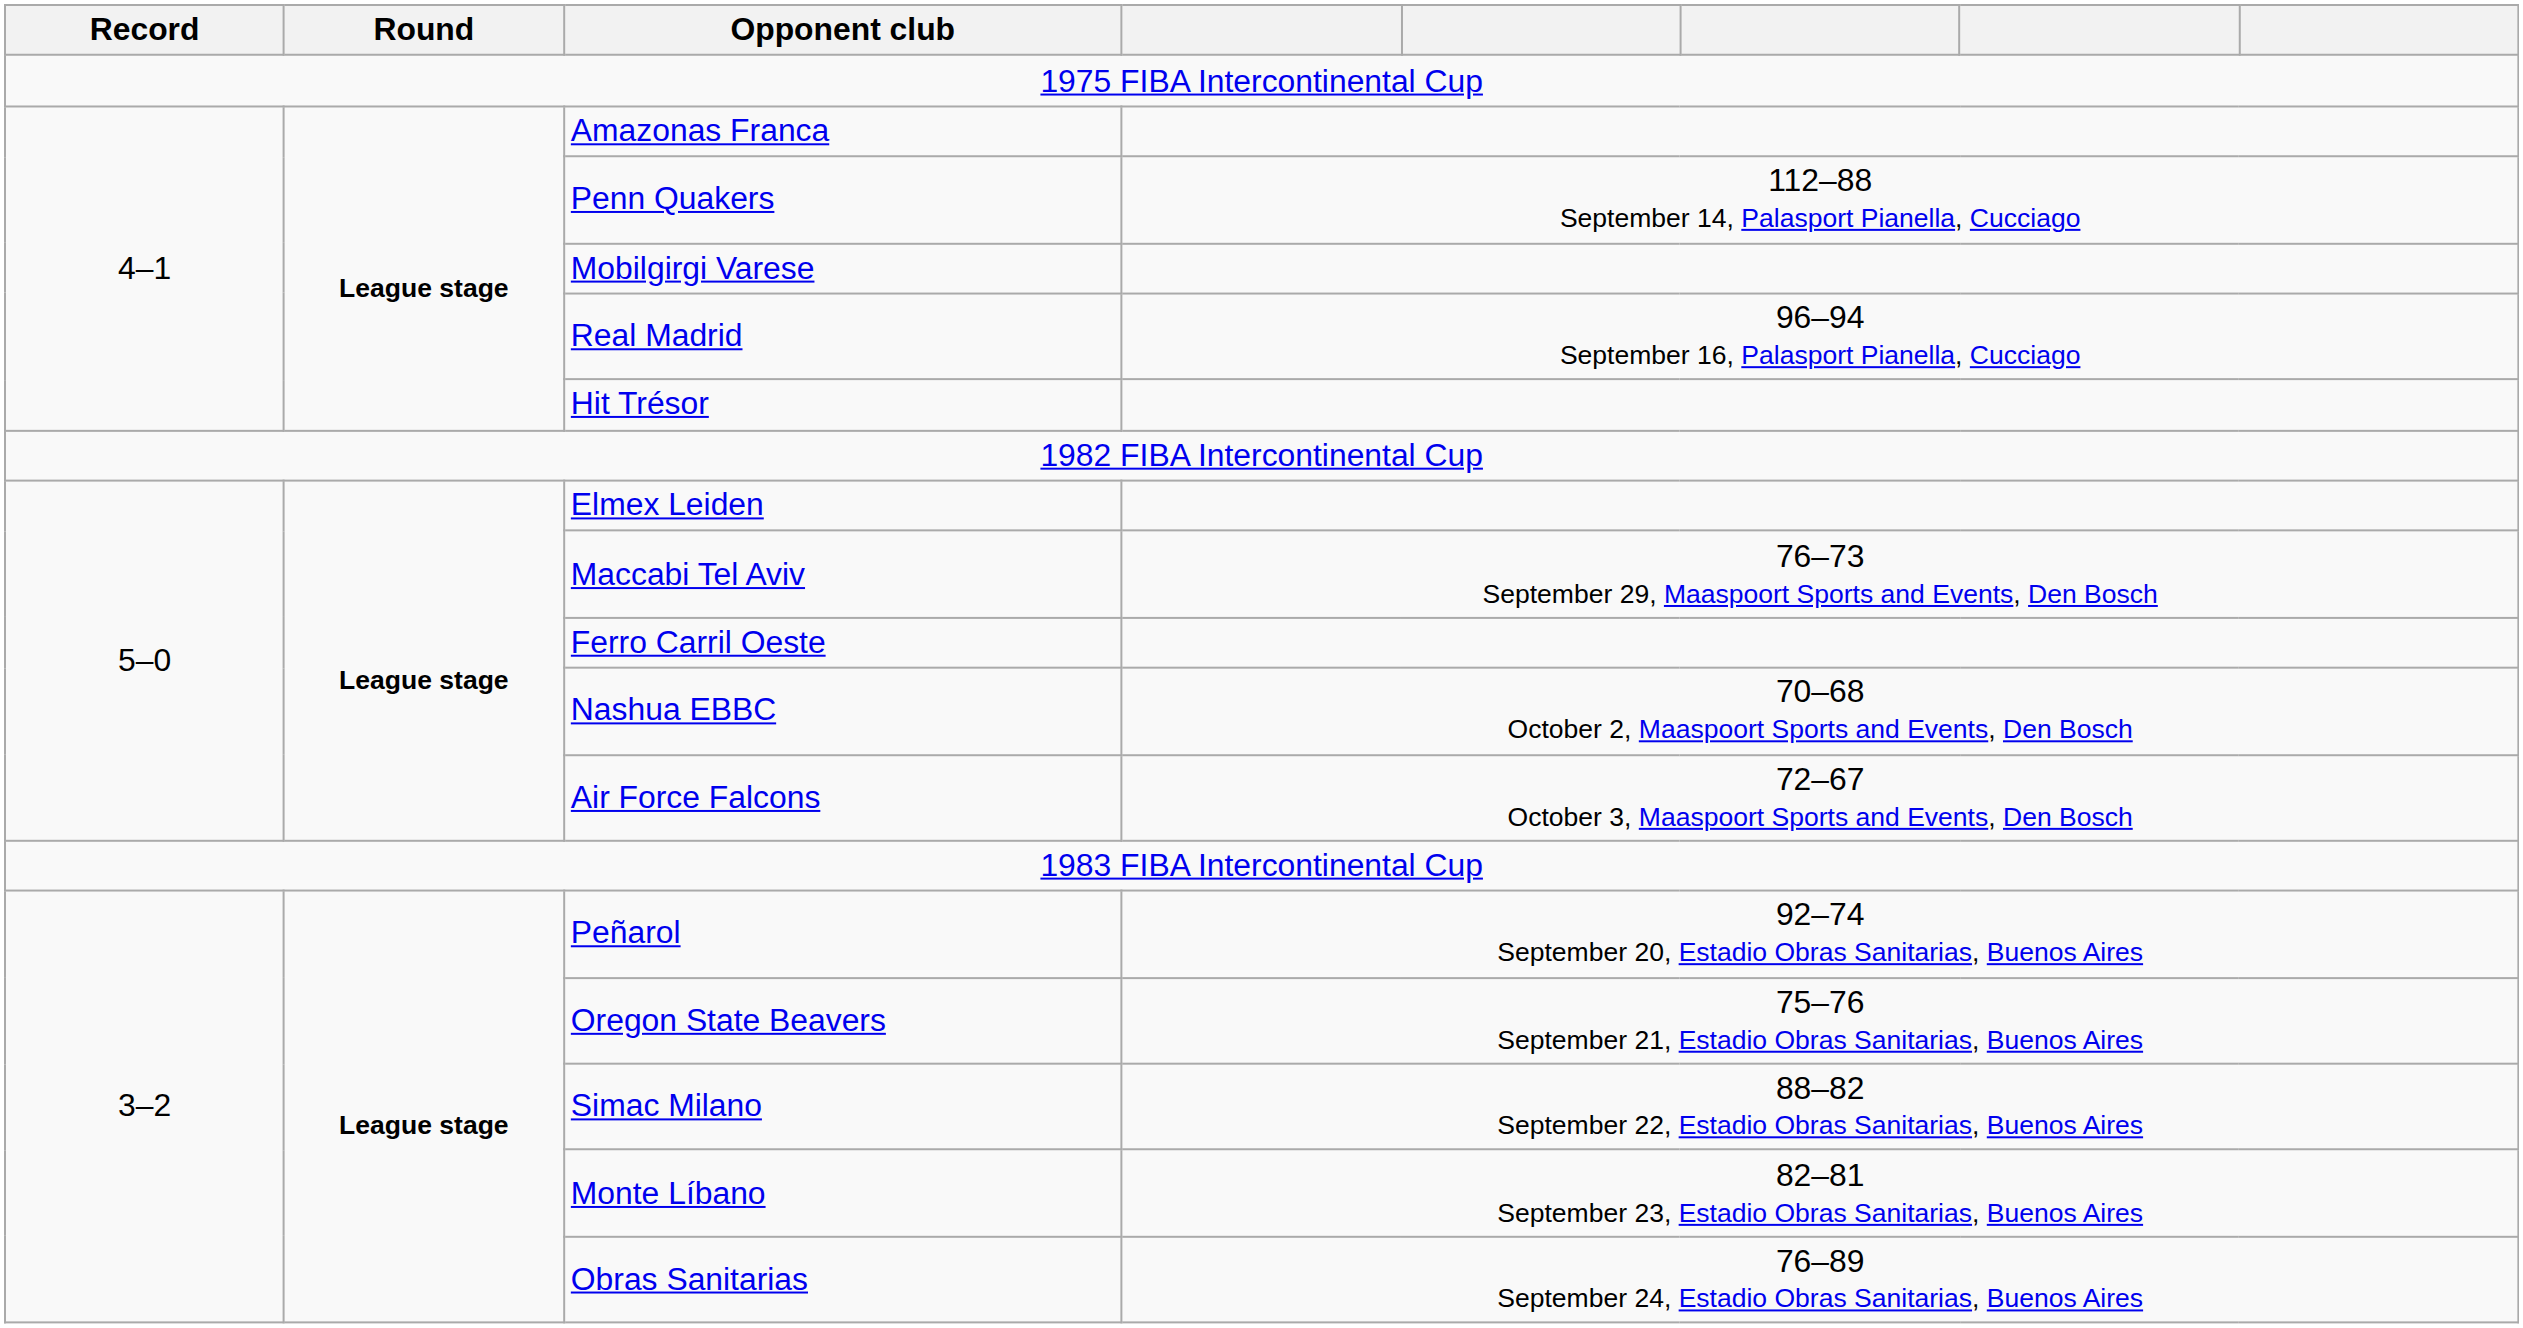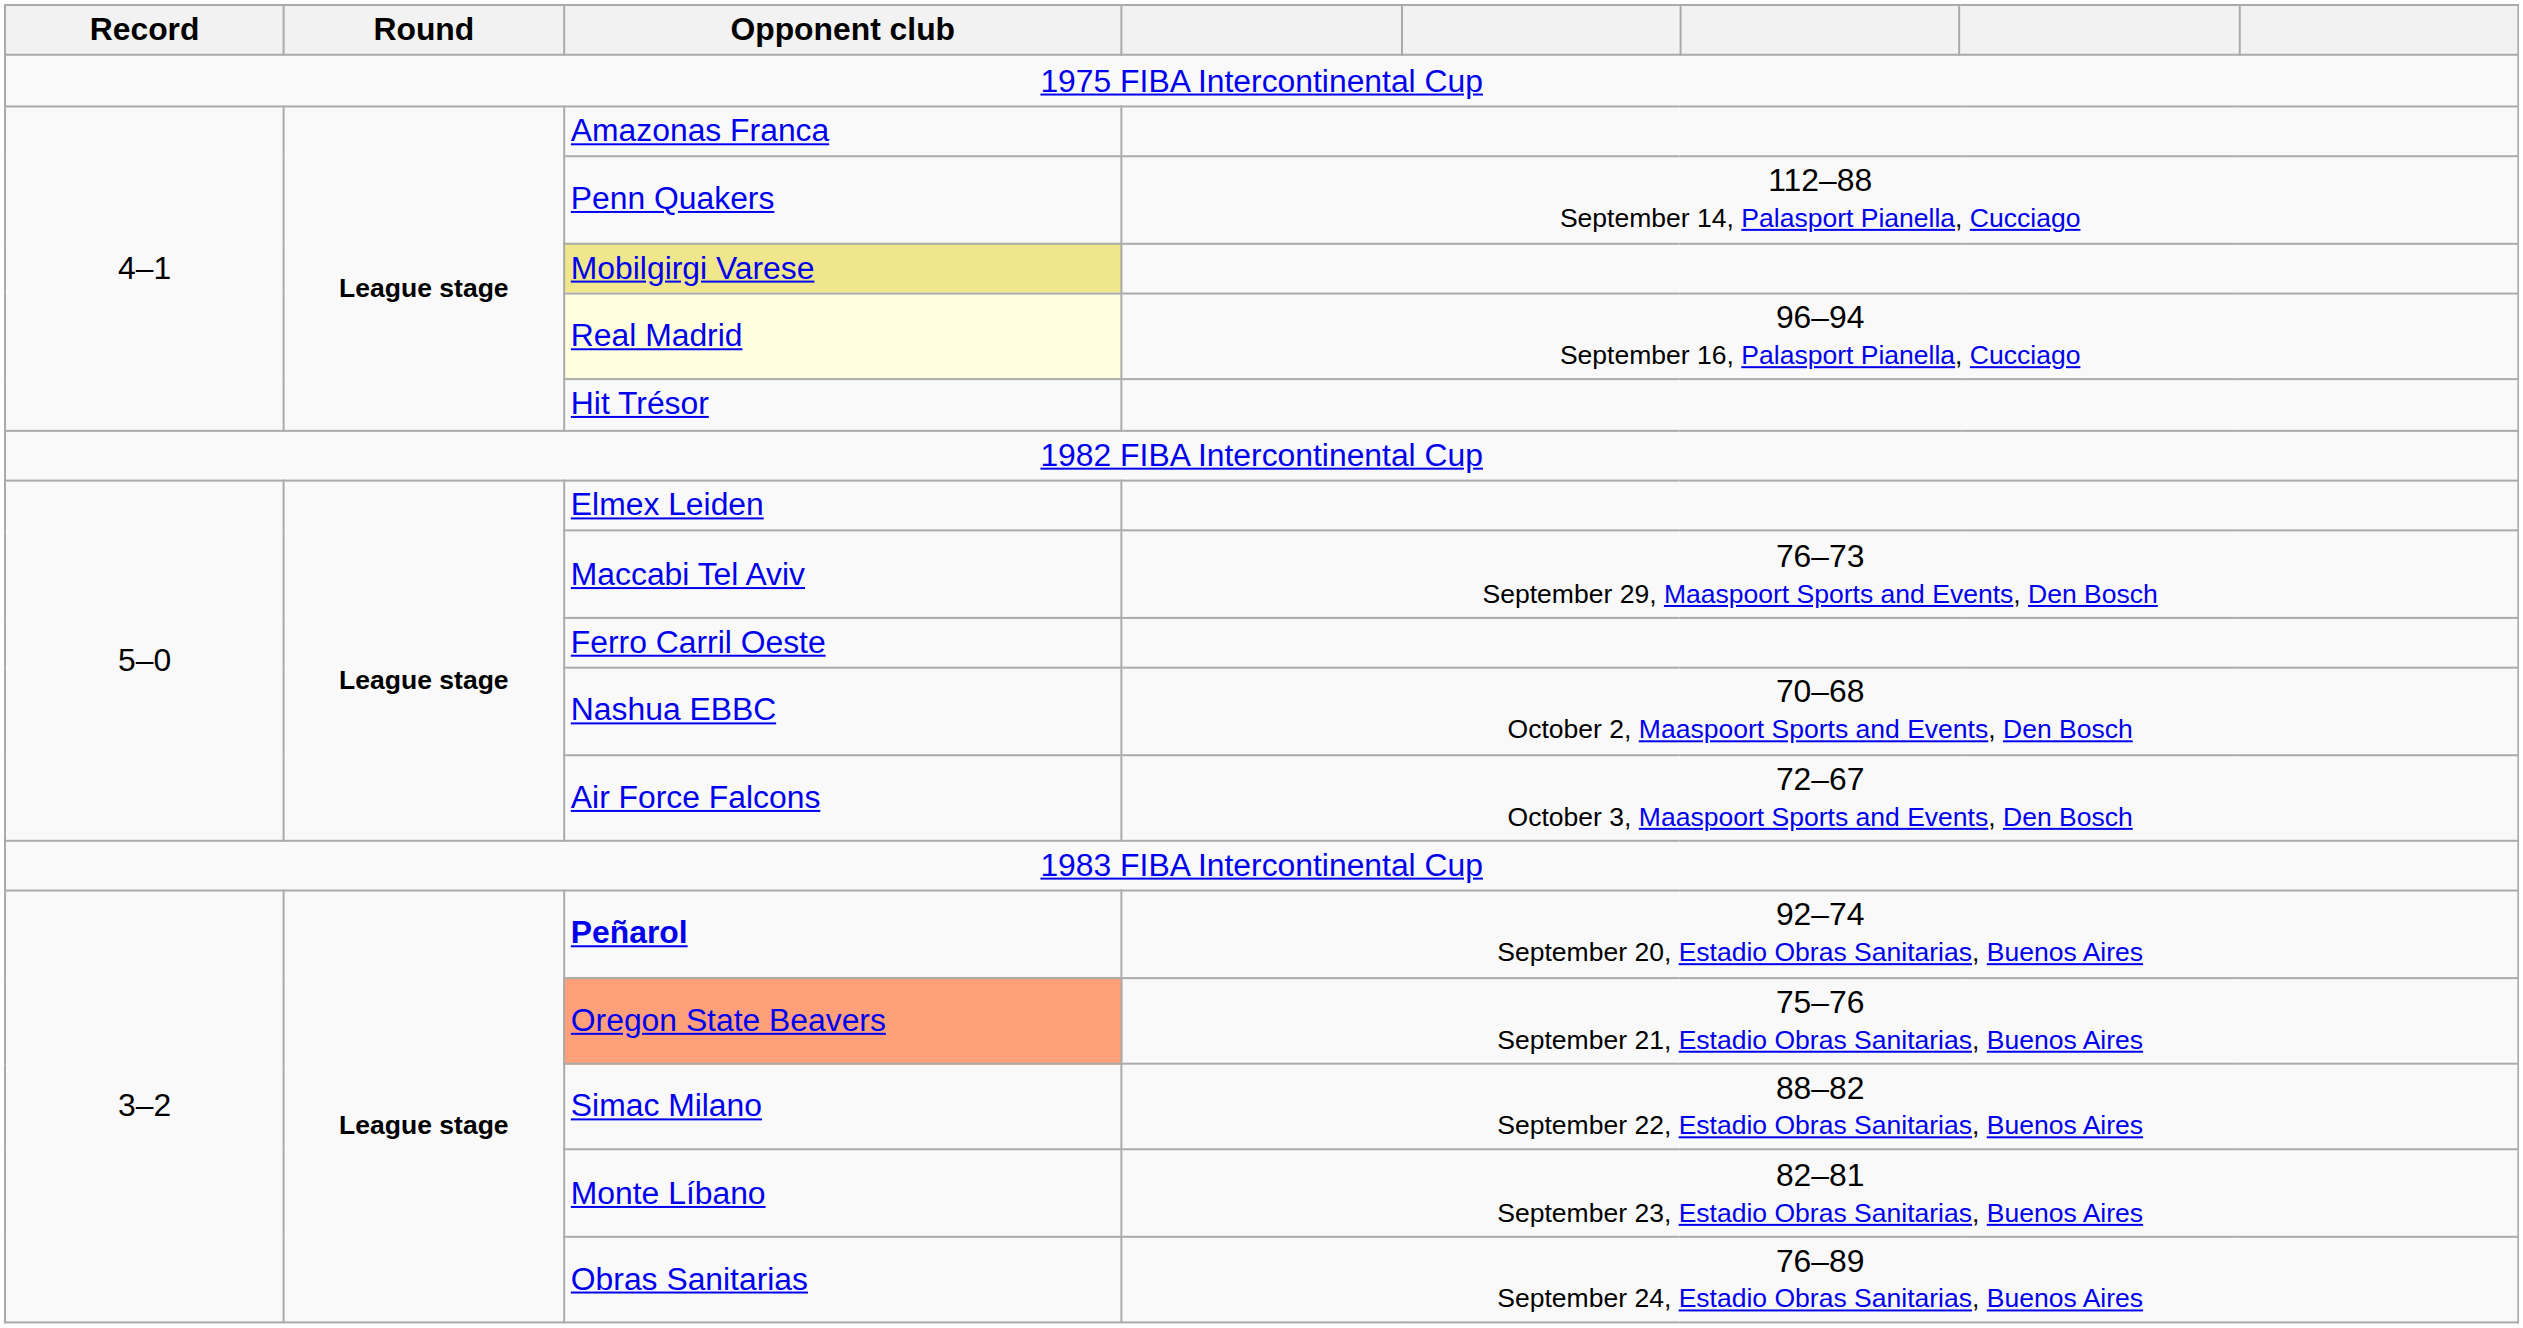(693, 267) no background -> (693, 267) khaki background
(657, 335) no background -> (657, 335) lightyellow background
(626, 933) normal -> (629, 933) bold
(728, 1020) no background -> (728, 1020) lightsalmon background
